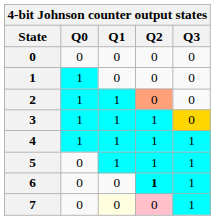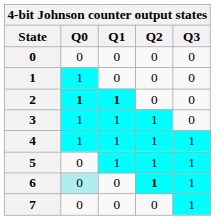(80, 99) normal -> (80, 99) bold
(117, 99) normal -> (117, 99) bold
(154, 99) lightsalmon background -> (154, 99) no background
(192, 120) gold background -> (192, 120) no background
(80, 183) no background -> (80, 183) paleturquoise background
(117, 204) lightyellow background -> (117, 204) no background
(154, 204) pink background -> (154, 204) no background
